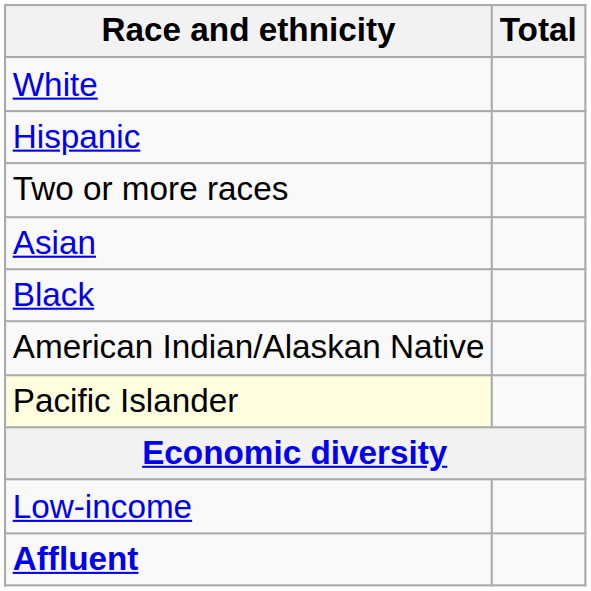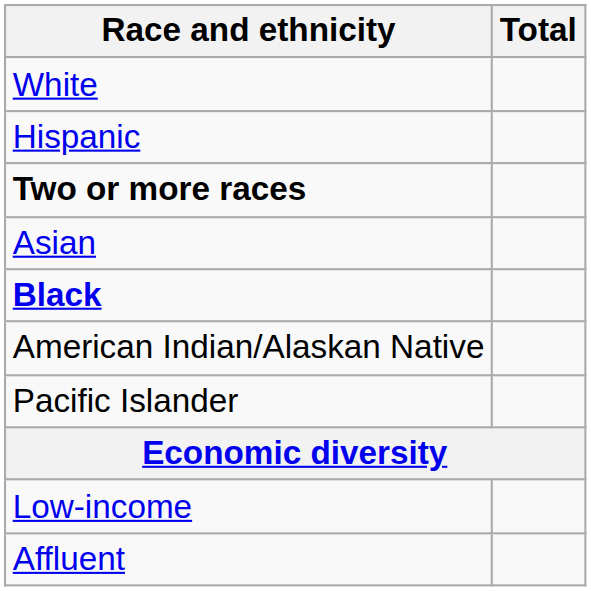(150, 189) normal -> (159, 189) bold
(53, 294) normal -> (57, 294) bold
(126, 400) lightyellow background -> (126, 400) no background
(76, 558) bold -> (69, 558) normal
